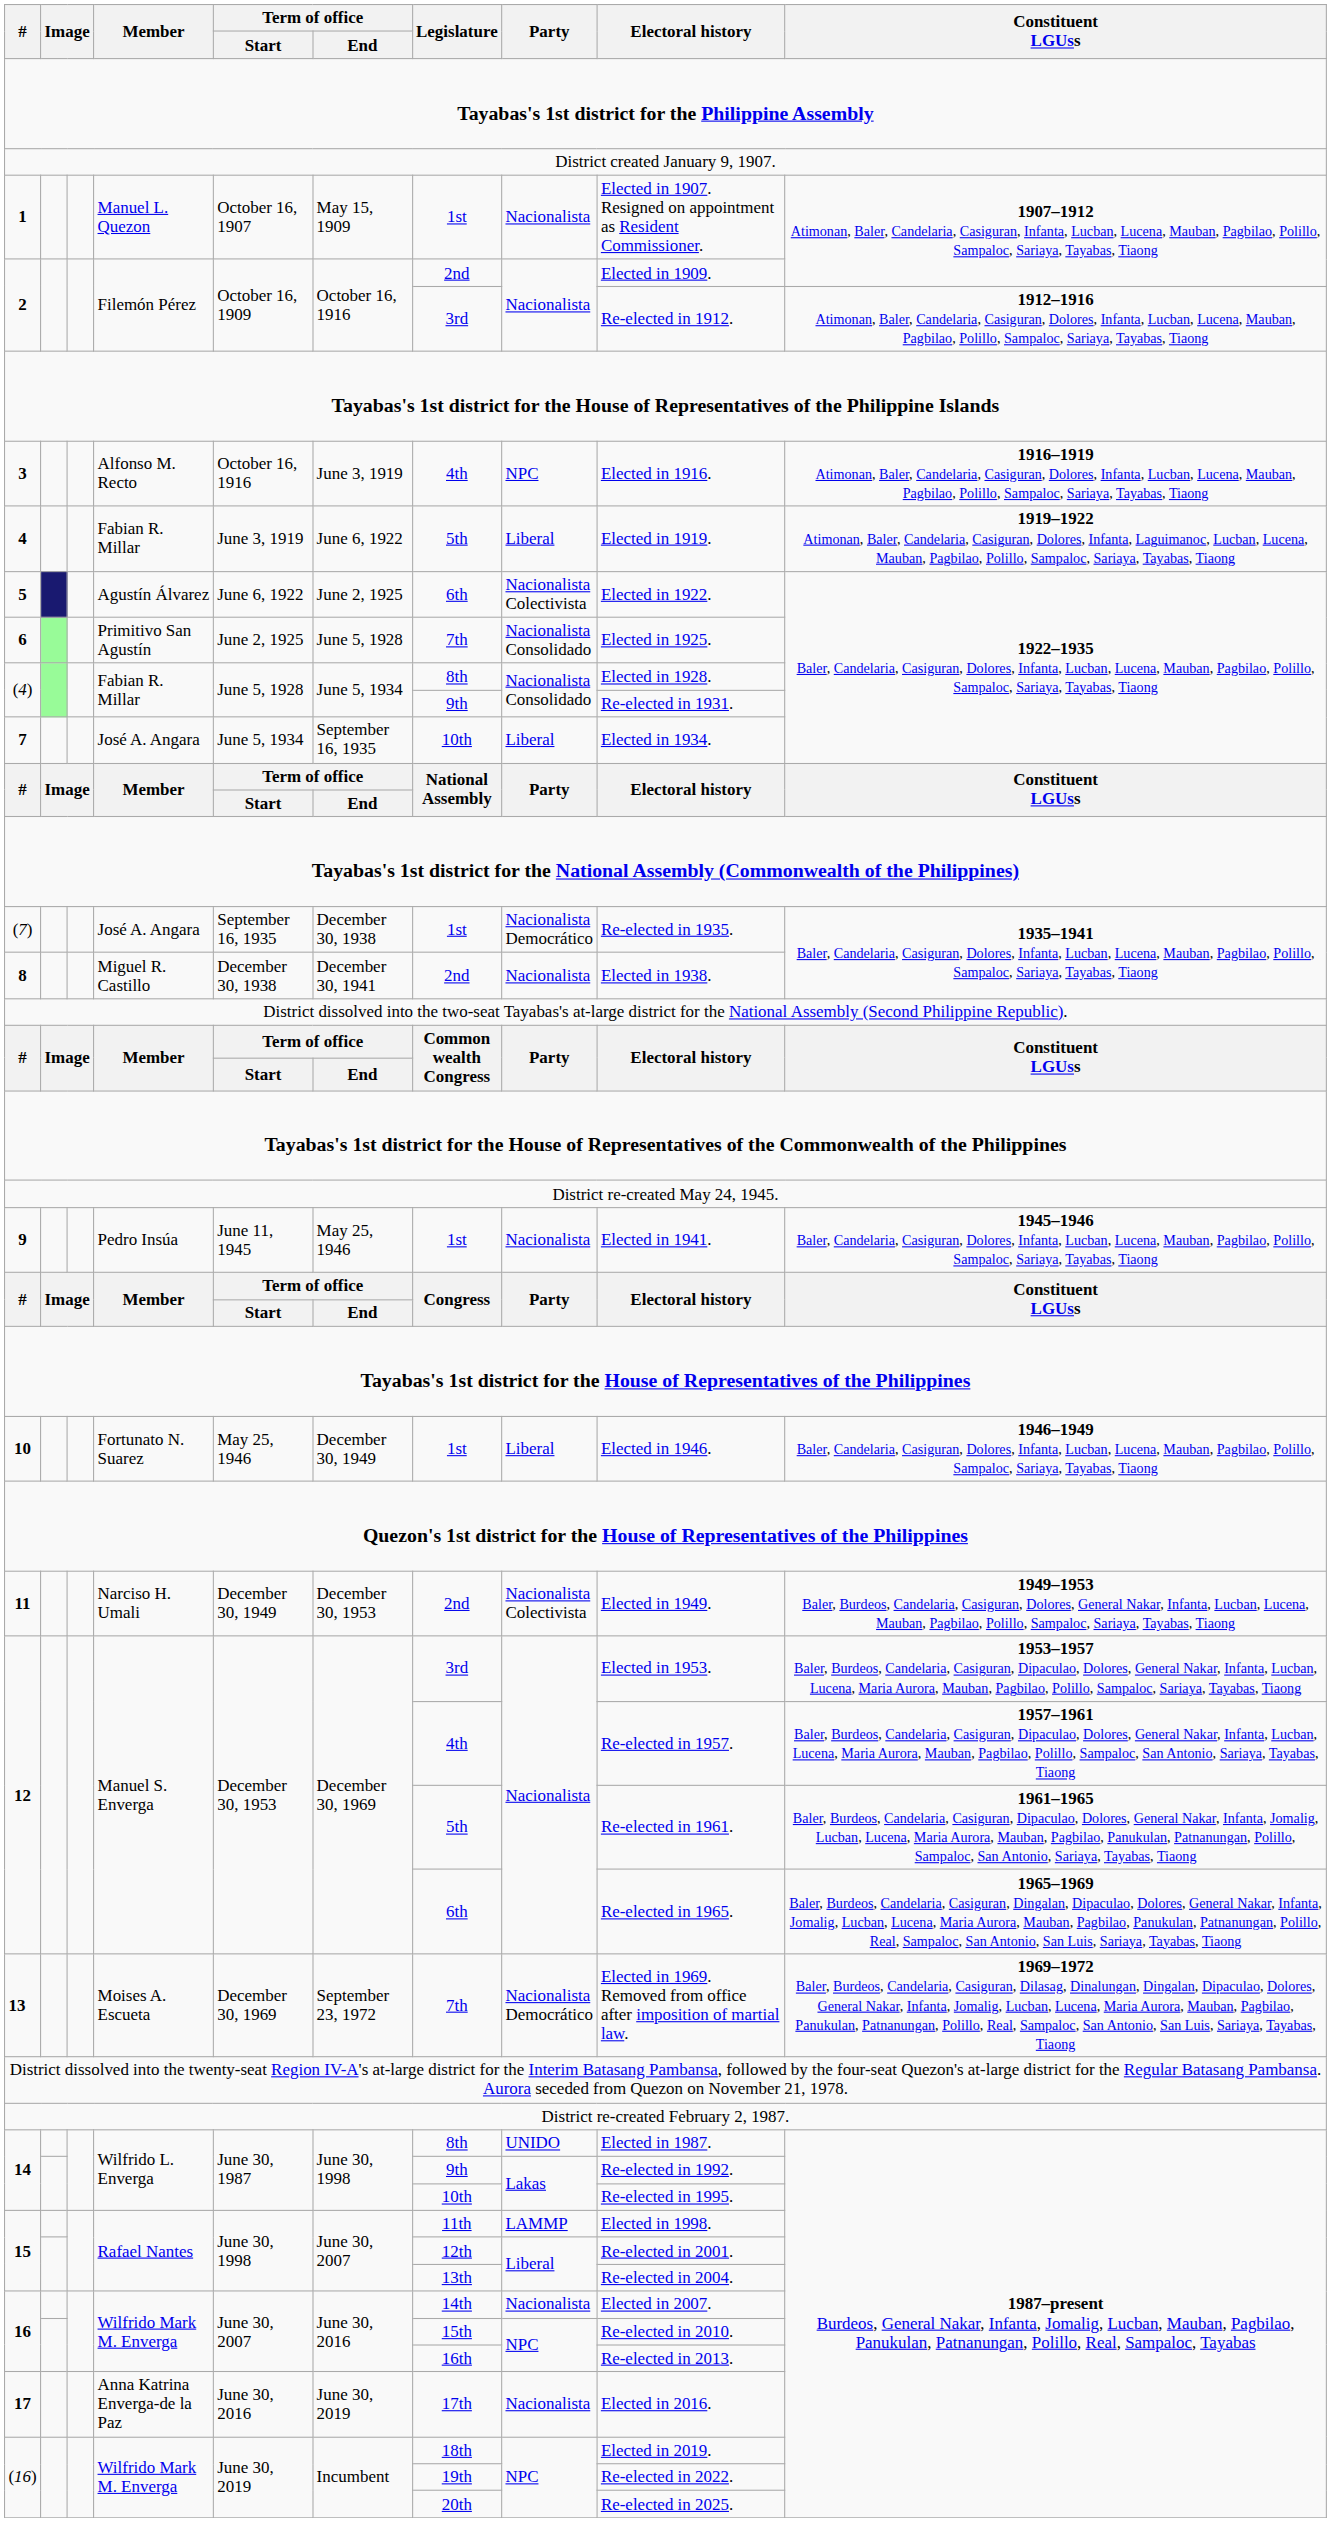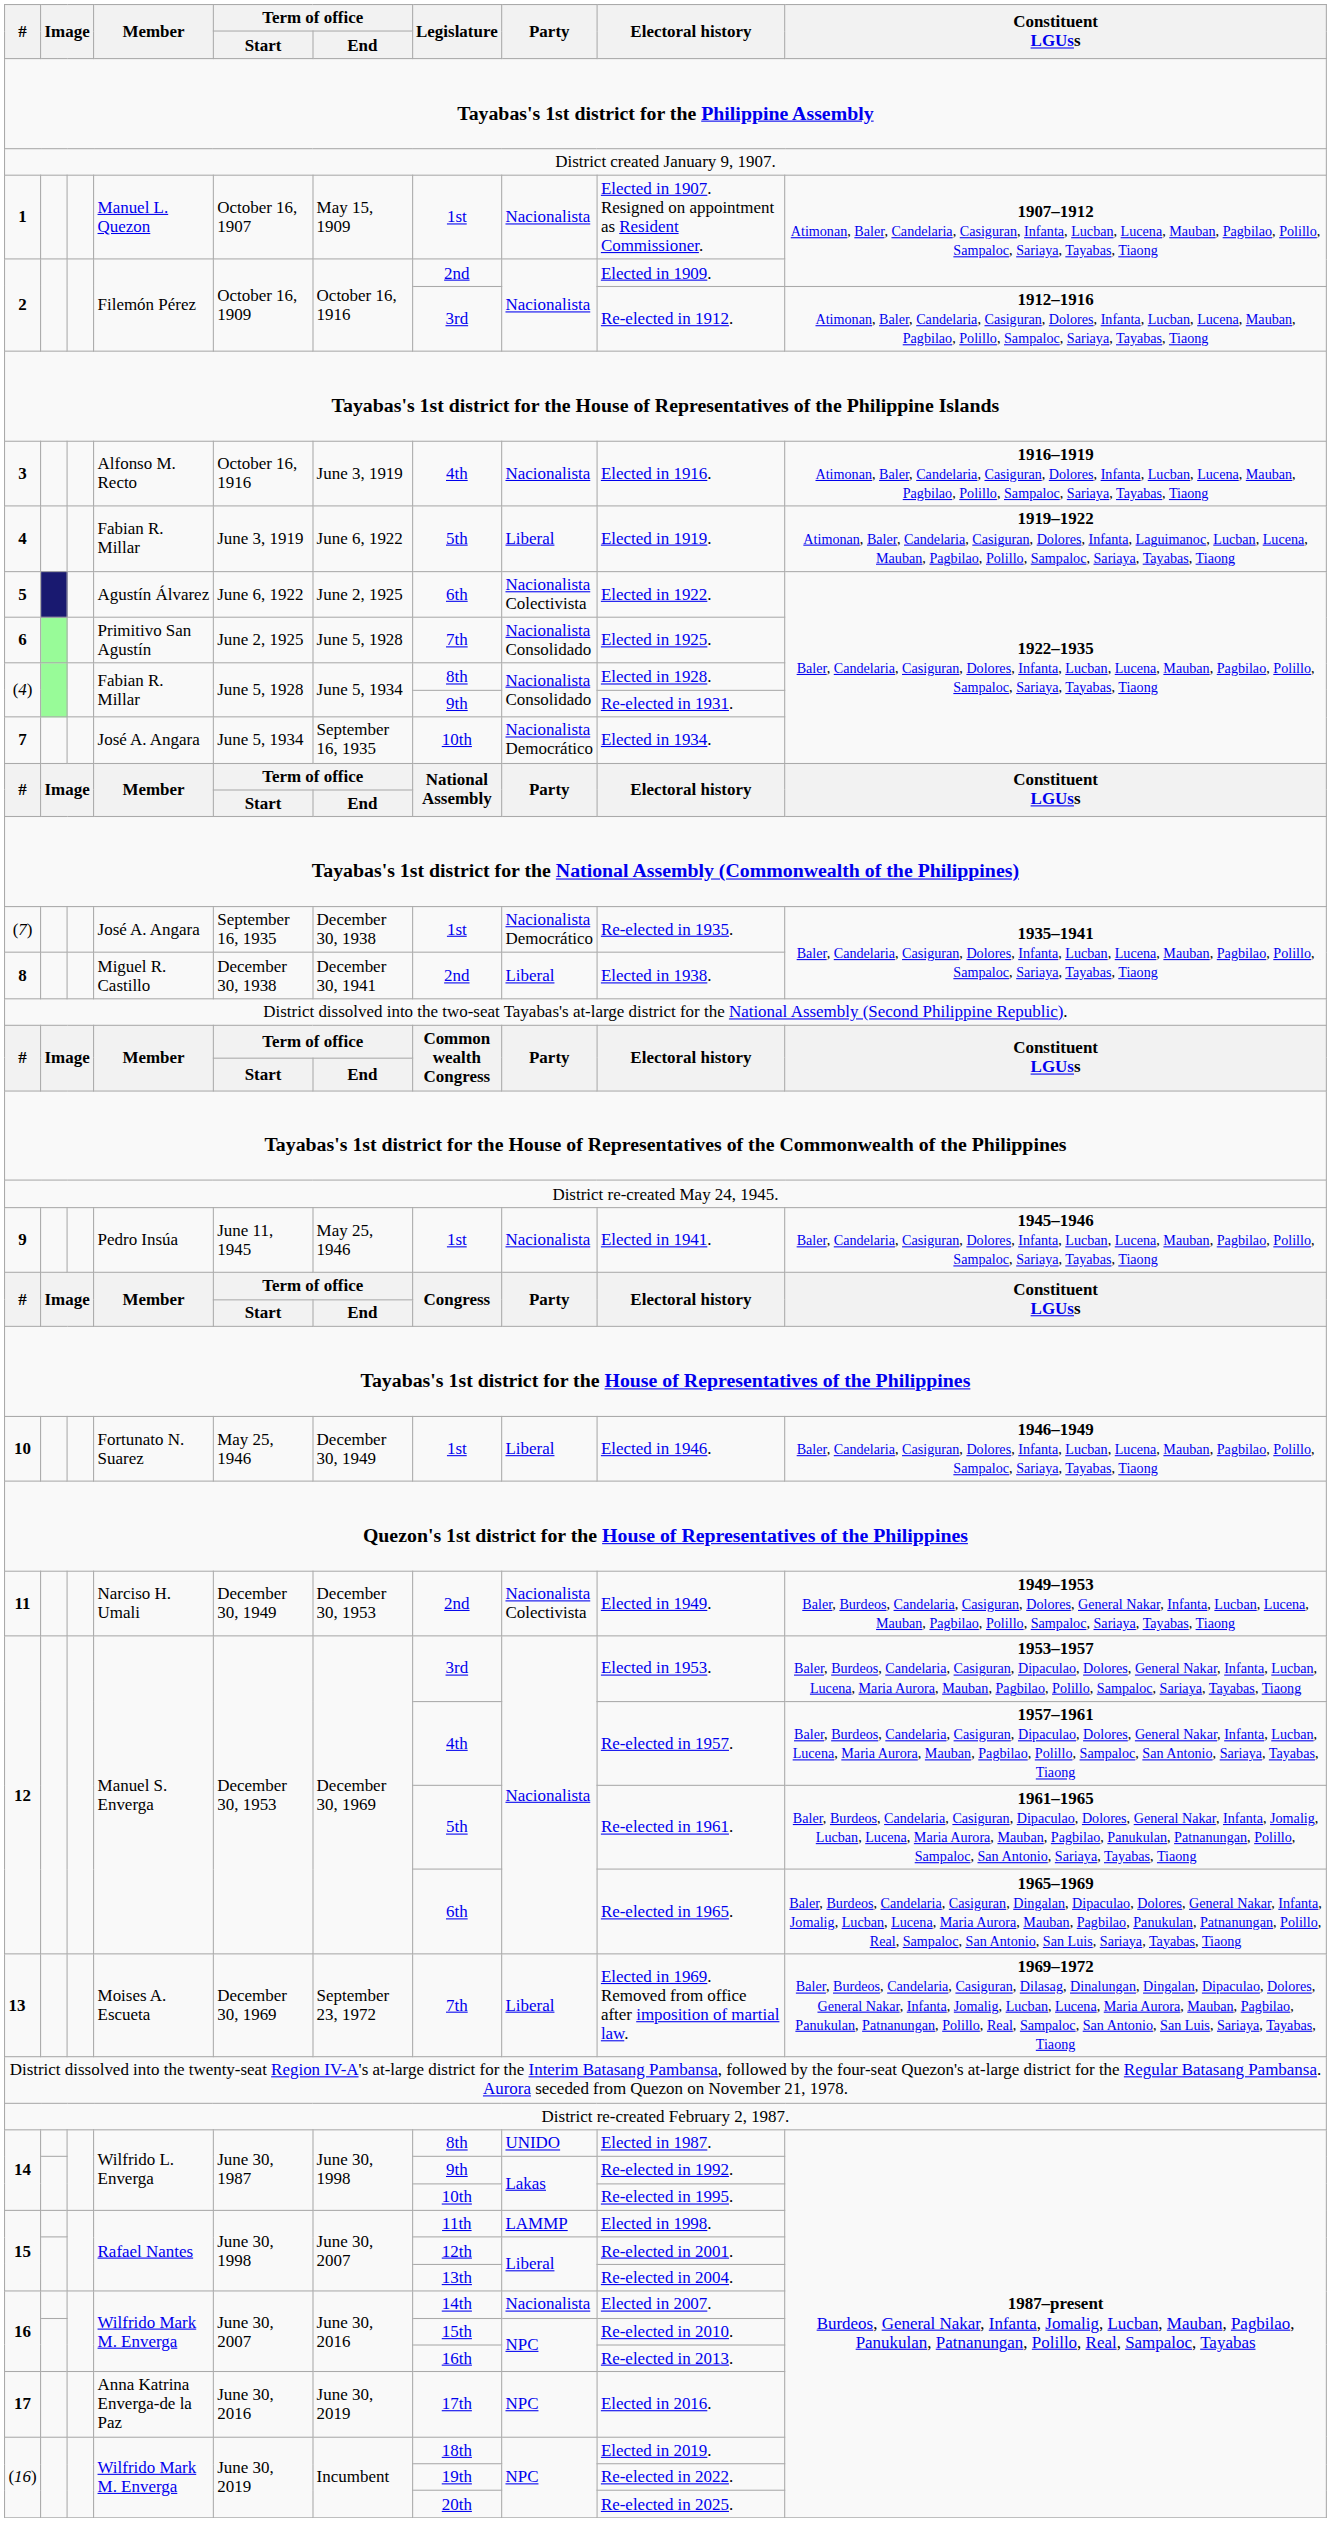(522, 473) NPC -> (548, 473) Nacionalista
(530, 739) Liberal -> (549, 739) Nacionalista Democrático
(548, 975) Nacionalista -> (530, 975) Liberal
(549, 2005) Nacionalista Democrático -> (530, 2005) Liberal
(548, 2404) Nacionalista -> (522, 2404) NPC
